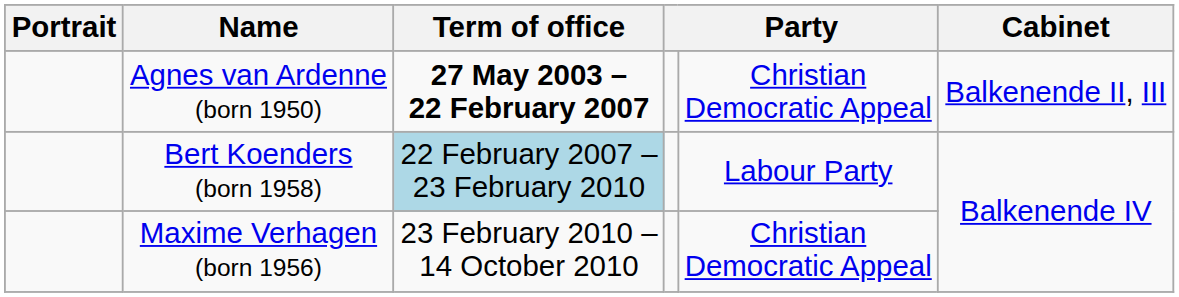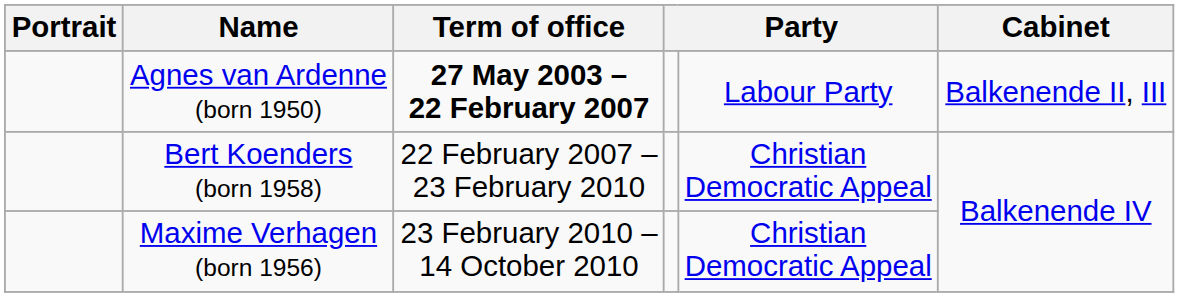(808, 91) Christian Democratic Appeal -> (808, 91) Labour Party
(529, 170) lightblue background -> (529, 170) no background
(808, 170) Labour Party -> (808, 170) Christian Democratic Appeal
